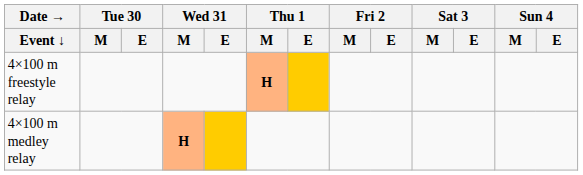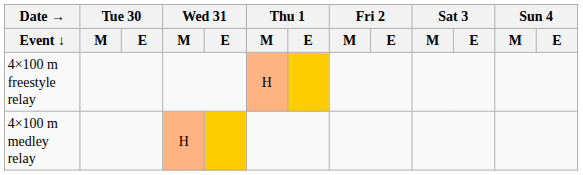(267, 82) bold -> (267, 82) normal
(184, 141) bold -> (184, 141) normal
